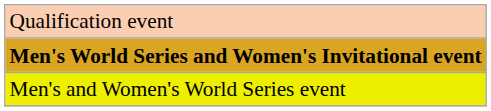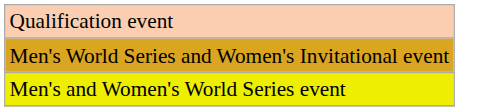(246, 55) bold -> (229, 55) normal
